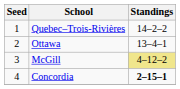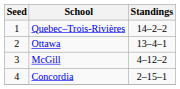(152, 60) khaki background -> (152, 60) no background
(152, 76) bold -> (152, 76) normal
